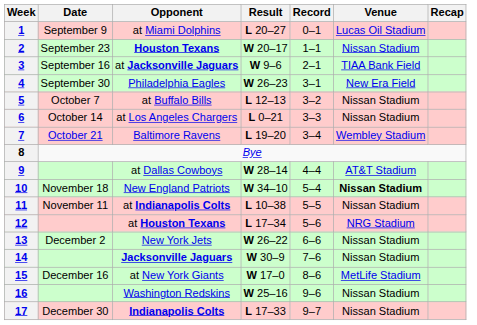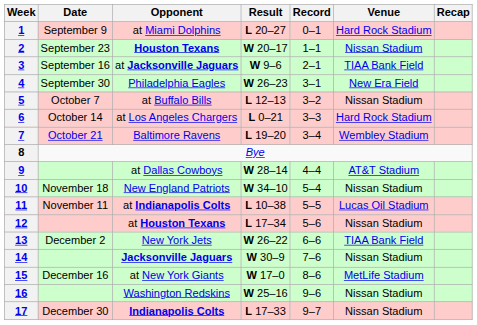(381, 30) Lucas Oil Stadium -> (384, 30) Hard Rock Stadium
(381, 118) Nissan Stadium -> (384, 118) Hard Rock Stadium
(381, 188) bold -> (384, 188) normal
(381, 205) Nissan Stadium -> (384, 205) Lucas Oil Stadium
(381, 223) NRG Stadium -> (384, 223) Nissan Stadium
(381, 240) Nissan Stadium -> (384, 240) TIAA Bank Field
